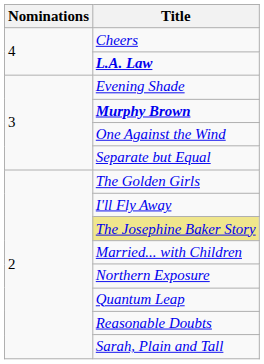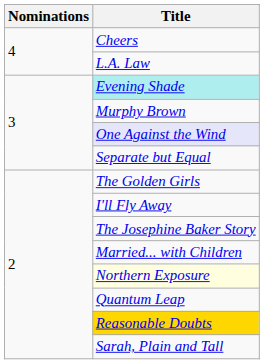(124, 63) bold -> (123, 63) normal
(140, 87) no background -> (140, 87) paleturquoise background
(143, 110) bold -> (141, 110) normal
(161, 134) no background -> (161, 134) lavender background
(176, 228) khaki background -> (176, 228) no background
(153, 275) no background -> (153, 275) lightyellow background
(154, 323) no background -> (154, 323) gold background
